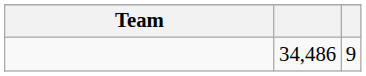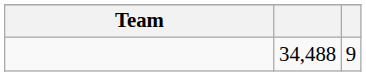(308, 53) 34,486 -> (308, 53) 34,488
